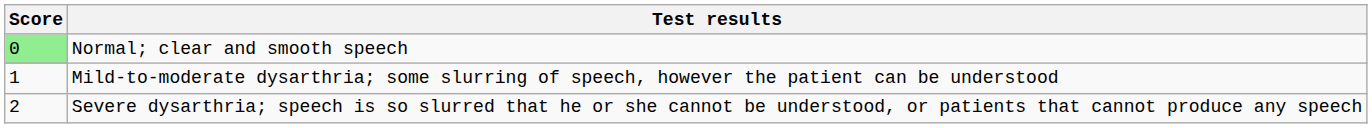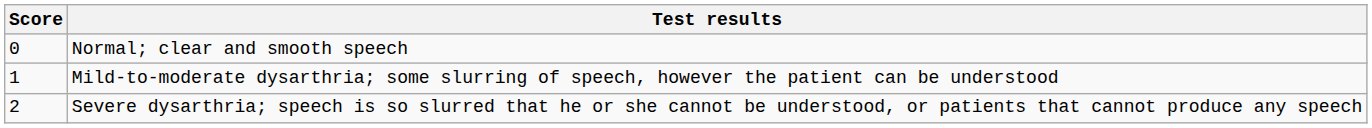(14, 49) lightgreen background -> (14, 49) no background
